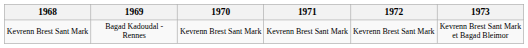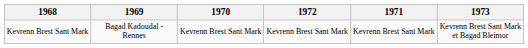columns swapped: (307, 12) <-> (394, 12)
